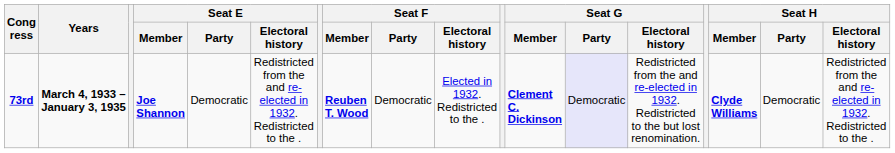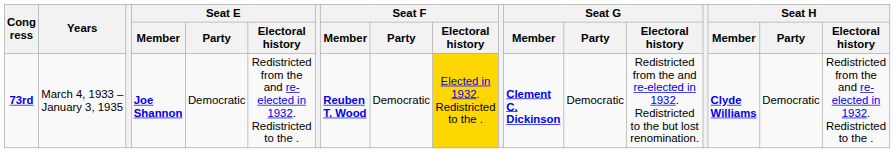(84, 100) bold -> (82, 100) normal
(467, 100) no background -> (465, 100) gold background
(597, 100) lavender background -> (595, 100) no background
